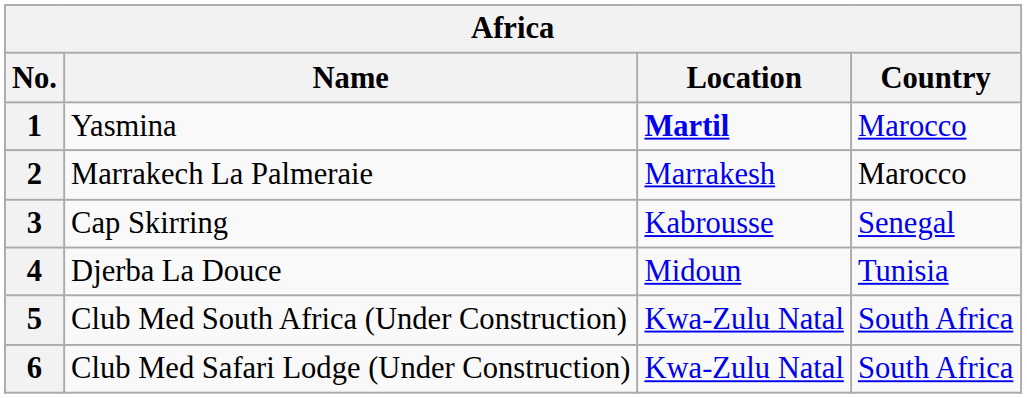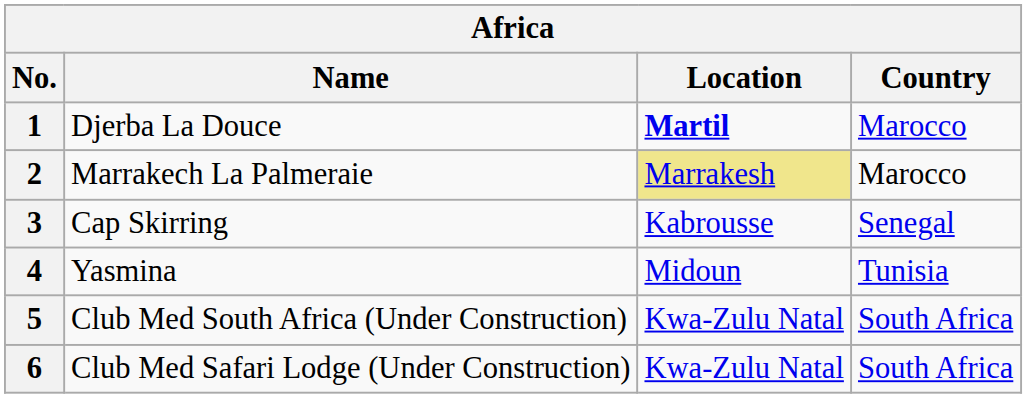(124, 125) Yasmina -> (176, 125) Djerba La Douce
(710, 174) no background -> (710, 174) khaki background
(176, 271) Djerba La Douce -> (124, 271) Yasmina
